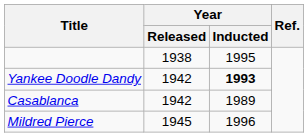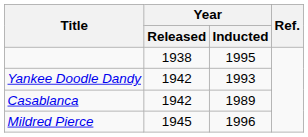(240, 79) bold -> (240, 79) normal
